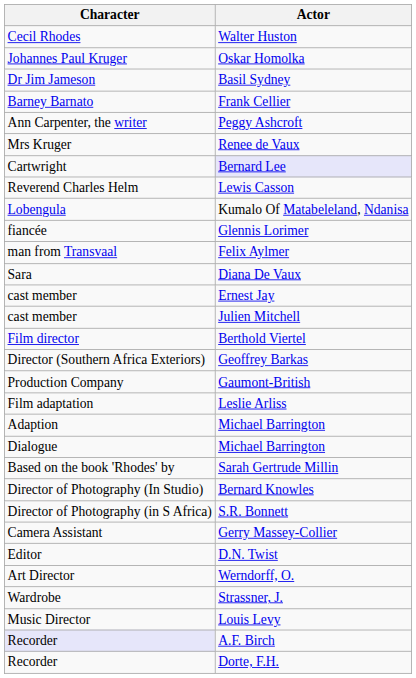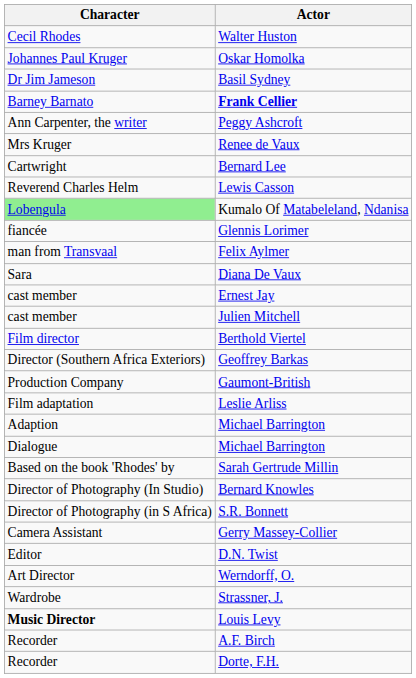(254, 101) normal -> (258, 101) bold
(252, 166) lavender background -> (252, 166) no background
(37, 209) no background -> (37, 209) lightgreen background
(49, 619) normal -> (51, 619) bold
(32, 640) lavender background -> (32, 640) no background
